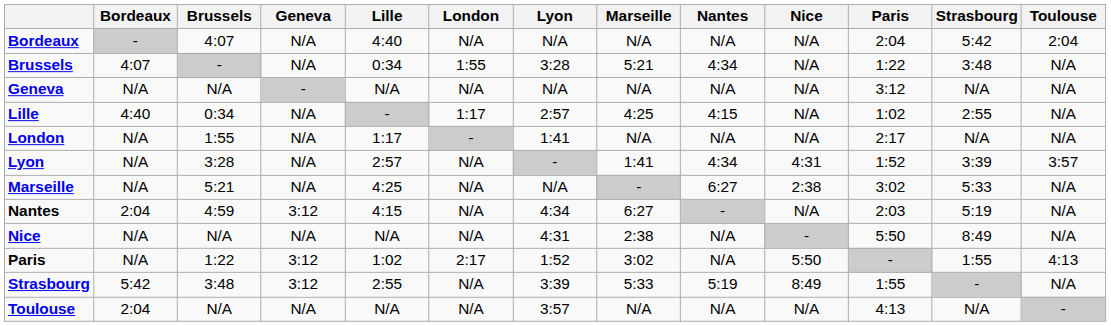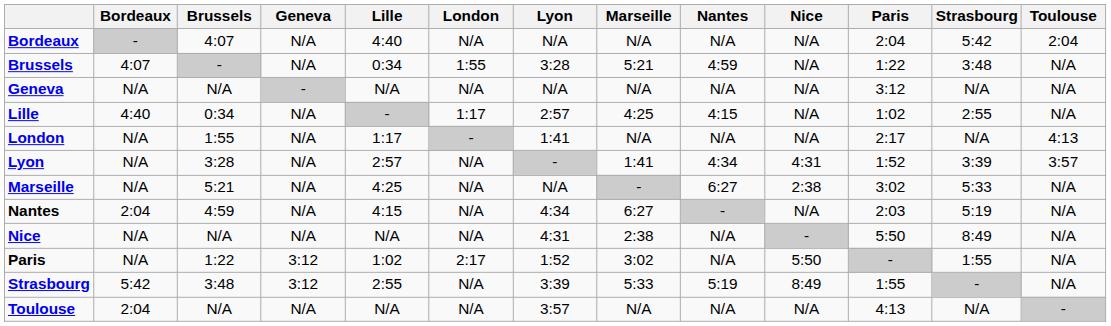(723, 65) 4:34 -> (723, 65) 4:59
(1063, 138) N/A -> (1063, 138) 4:13
(303, 211) 3:12 -> (303, 211) N/A
(1063, 260) 4:13 -> (1063, 260) N/A
